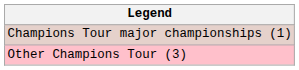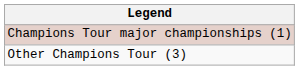(97, 55) pink background -> (97, 55) no background
